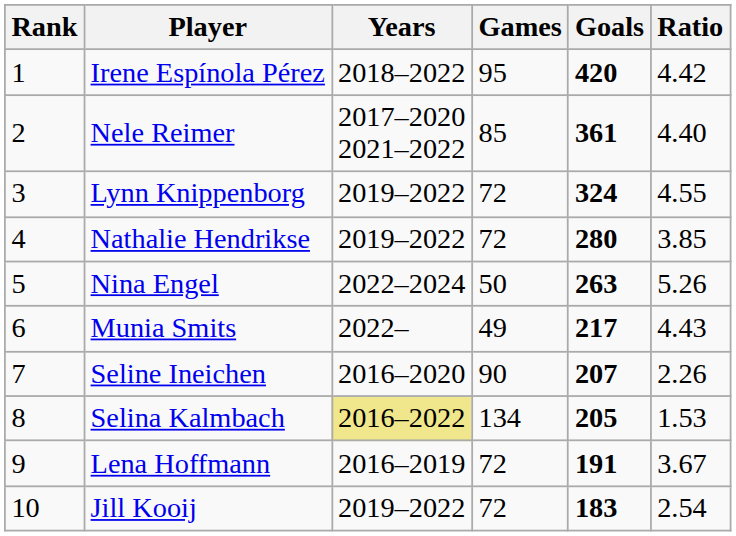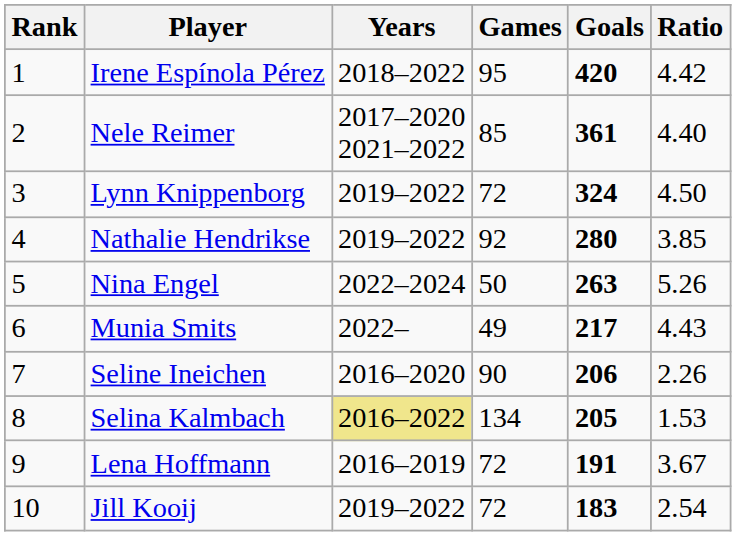(682, 193) 4.55 -> (682, 193) 4.50
(493, 238) 72 -> (493, 238) 92
(596, 373) 207 -> (596, 373) 206
